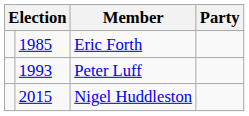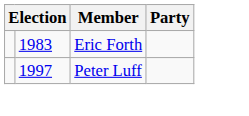(35, 44) 1985 -> (35, 44) 1983
(35, 70) 1993 -> (35, 70) 1997
- row: (133, 96)
